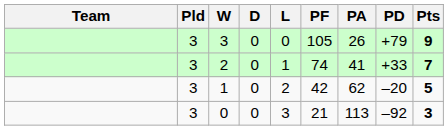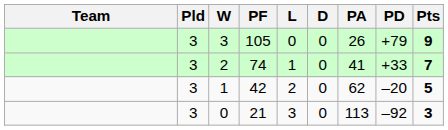columns swapped: (255, 16) <-> (319, 16)
